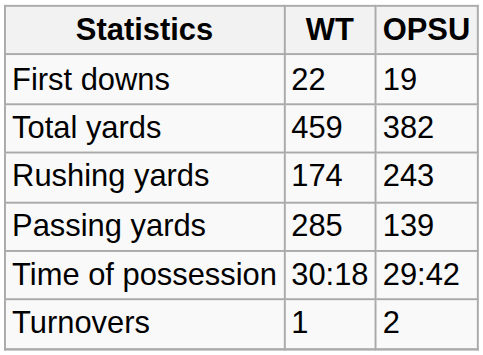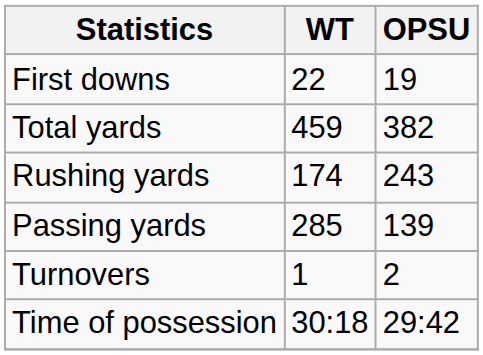rows swapped: (81, 323) <-> (145, 274)
